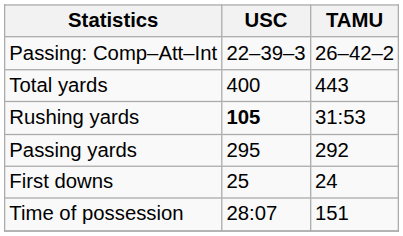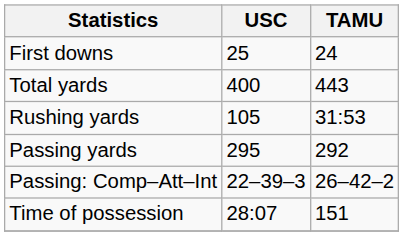rows swapped: (61, 182) <-> (113, 53)
(243, 117) bold -> (243, 117) normal
